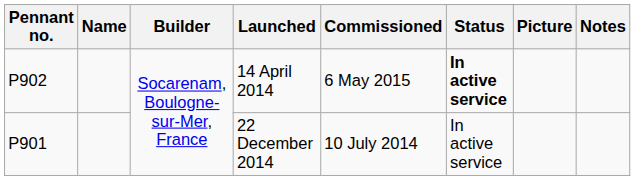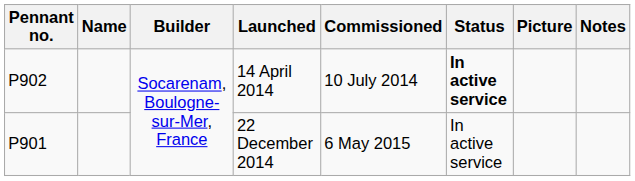(367, 80) 6 May 2015 -> (371, 80) 10 July 2014
(371, 144) 10 July 2014 -> (367, 144) 6 May 2015
